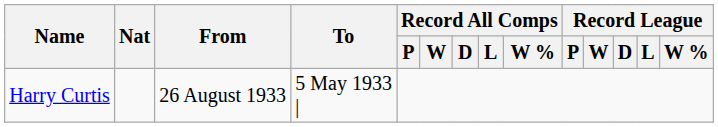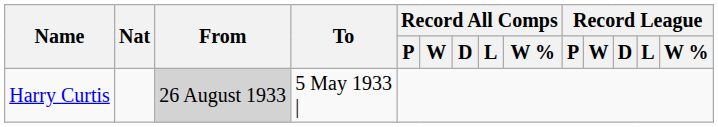(223, 95) no background -> (223, 95) lightgrey background
